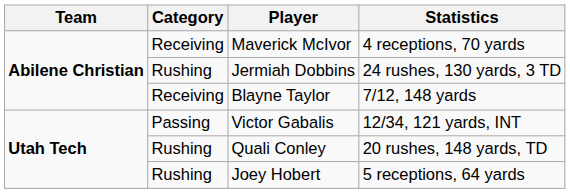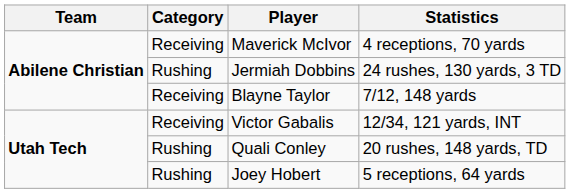(181, 122) Passing -> (188, 122) Receiving
